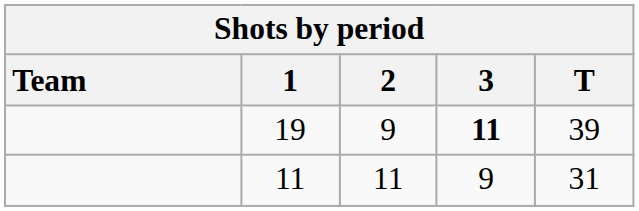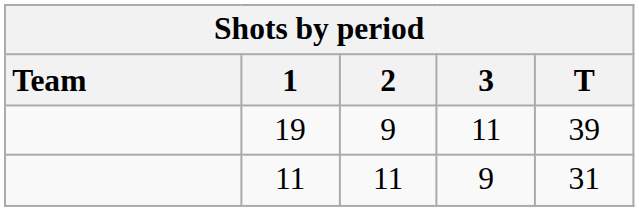(486, 129) bold -> (486, 129) normal
